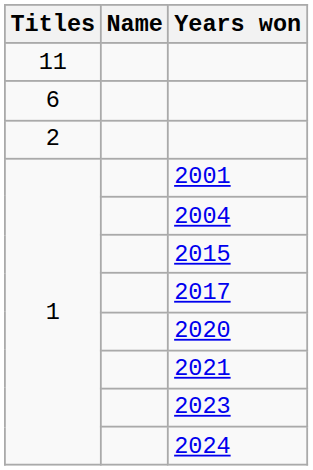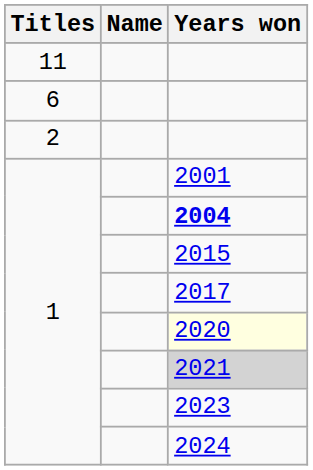(202, 216) normal -> (202, 216) bold
(202, 331) no background -> (202, 331) lightyellow background
(202, 369) no background -> (202, 369) lightgrey background
